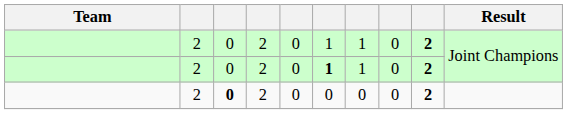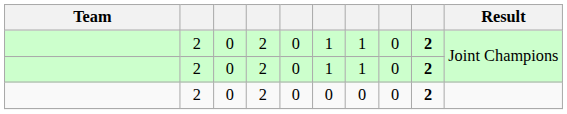(329, 69) bold -> (329, 69) normal
(230, 95) bold -> (230, 95) normal
